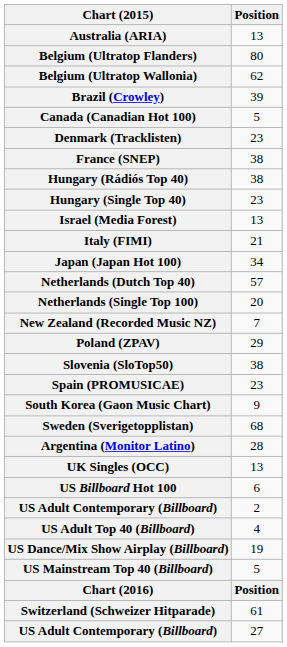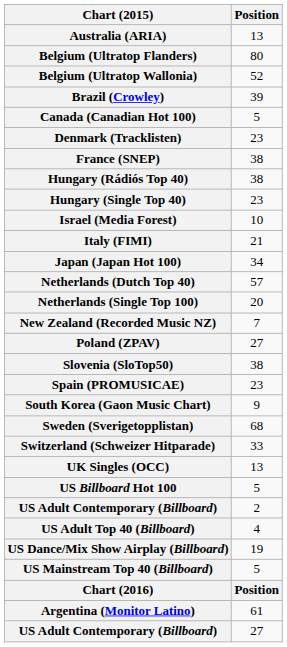(257, 76) 62 -> (257, 76) 52
(257, 220) 13 -> (257, 220) 10
(257, 343) 29 -> (257, 343) 27
(118, 446) Argentina (Monitor Latino) -> (118, 446) Switzerland (Schweizer Hitparade)
(257, 446) 28 -> (257, 446) 33
(257, 487) 6 -> (257, 487) 5
(118, 610) Switzerland (Schweizer Hitparade) -> (118, 610) Argentina (Monitor Latino)
